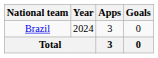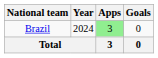(110, 28) no background -> (110, 28) lightgreen background
